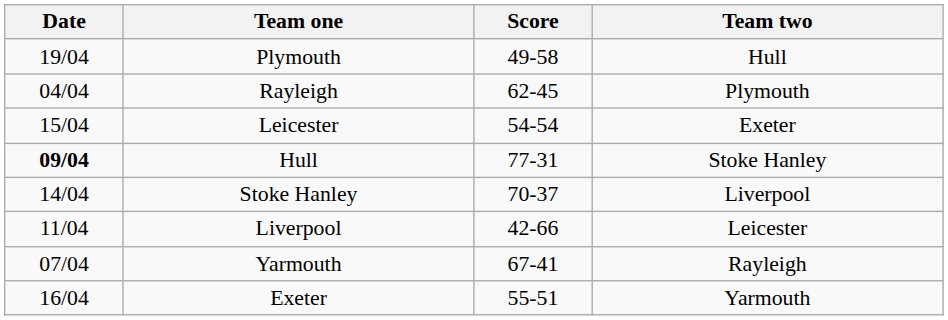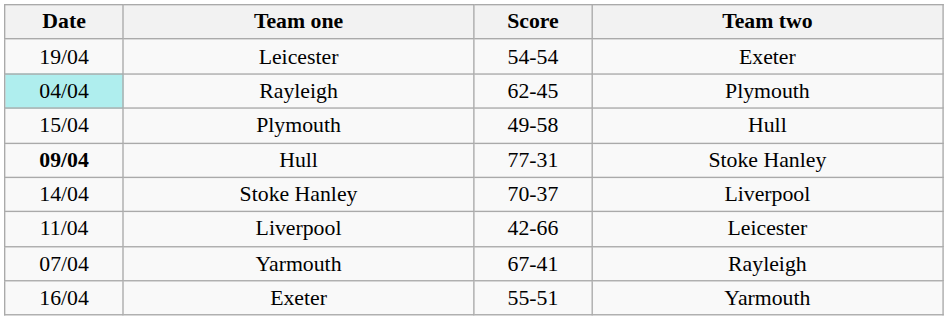(299, 56) Plymouth -> (299, 56) Leicester
(533, 56) 49-58 -> (533, 56) 54-54
(767, 56) Hull -> (767, 56) Exeter
(64, 90) no background -> (64, 90) paleturquoise background
(299, 125) Leicester -> (299, 125) Plymouth
(533, 125) 54-54 -> (533, 125) 49-58
(767, 125) Exeter -> (767, 125) Hull
